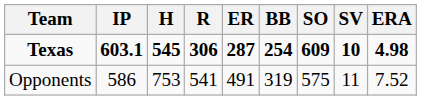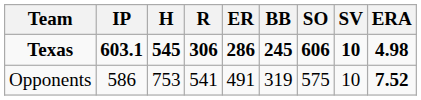(241, 49) 287 -> (241, 49) 286
(278, 49) 254 -> (278, 49) 245
(316, 49) 609 -> (316, 49) 606
(351, 79) 11 -> (351, 79) 10
(392, 79) normal -> (392, 79) bold
